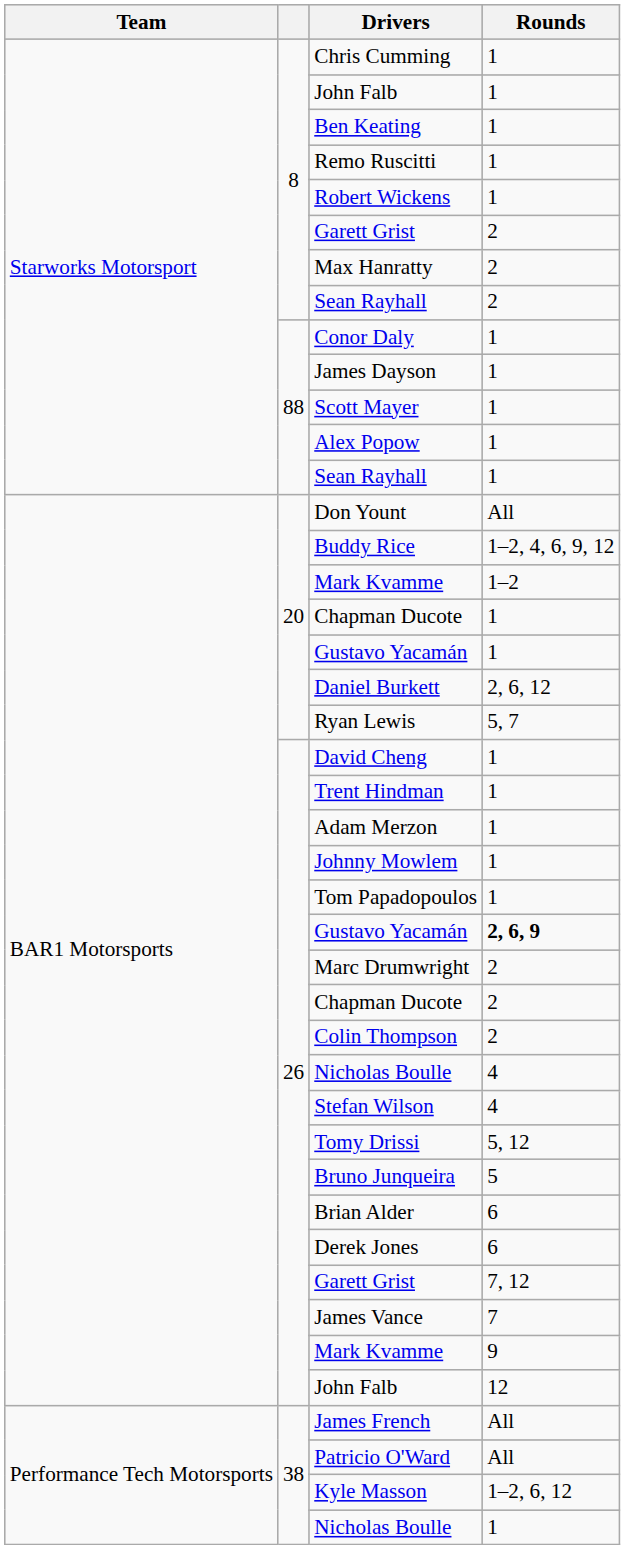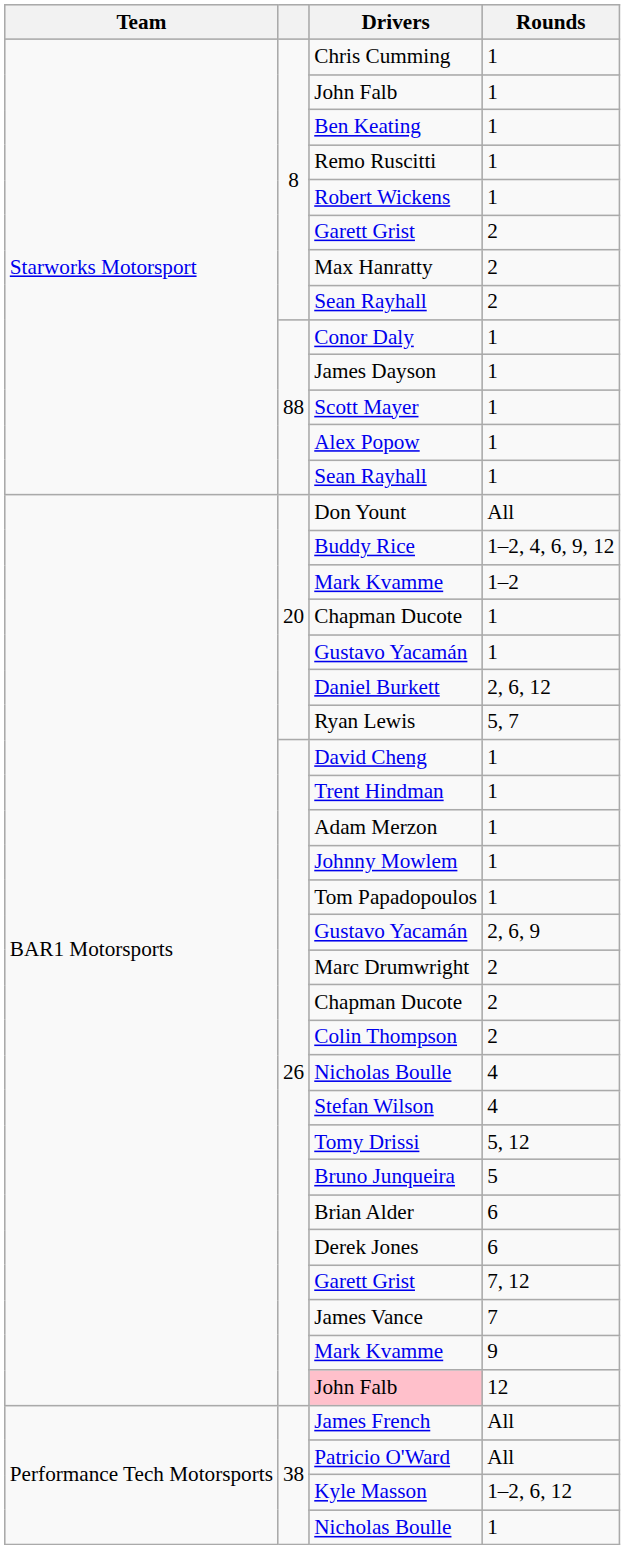(514, 931) bold -> (514, 931) normal
(356, 1386) no background -> (356, 1386) pink background
